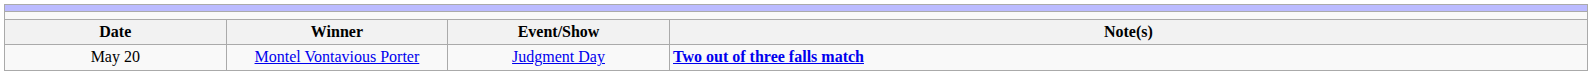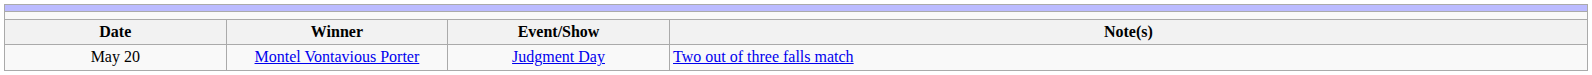(768, 57) bold -> (763, 57) normal
